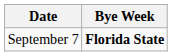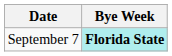(125, 39) no background -> (125, 39) paleturquoise background
